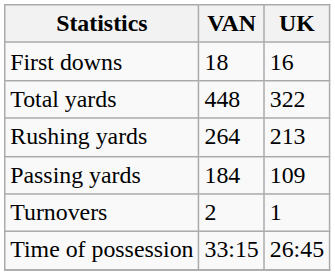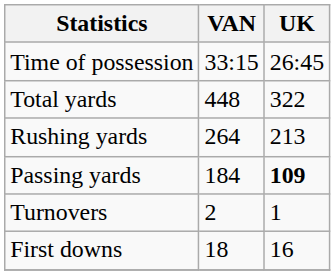rows swapped: (66, 61) <-> (102, 250)
(288, 174) normal -> (288, 174) bold
